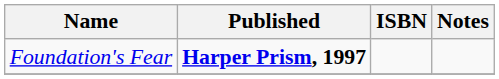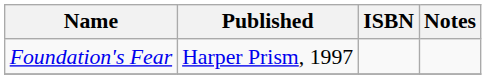(274, 56) bold -> (268, 56) normal
